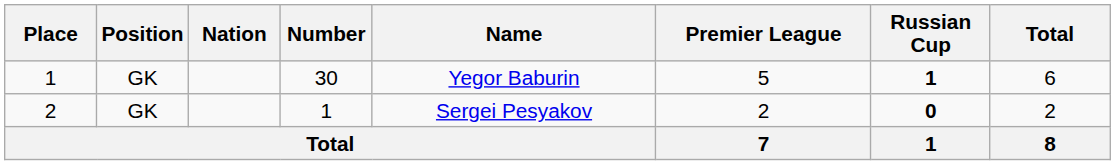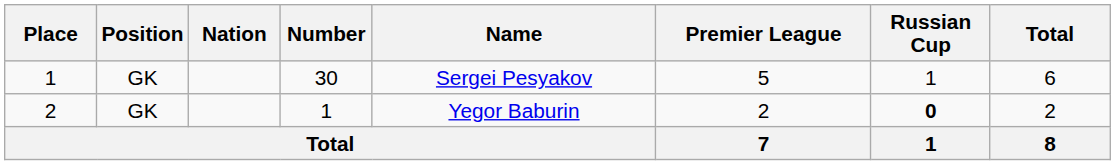(514, 78) Yegor Baburin -> (514, 78) Sergei Pesyakov
(931, 78) bold -> (931, 78) normal
(514, 111) Sergei Pesyakov -> (514, 111) Yegor Baburin
